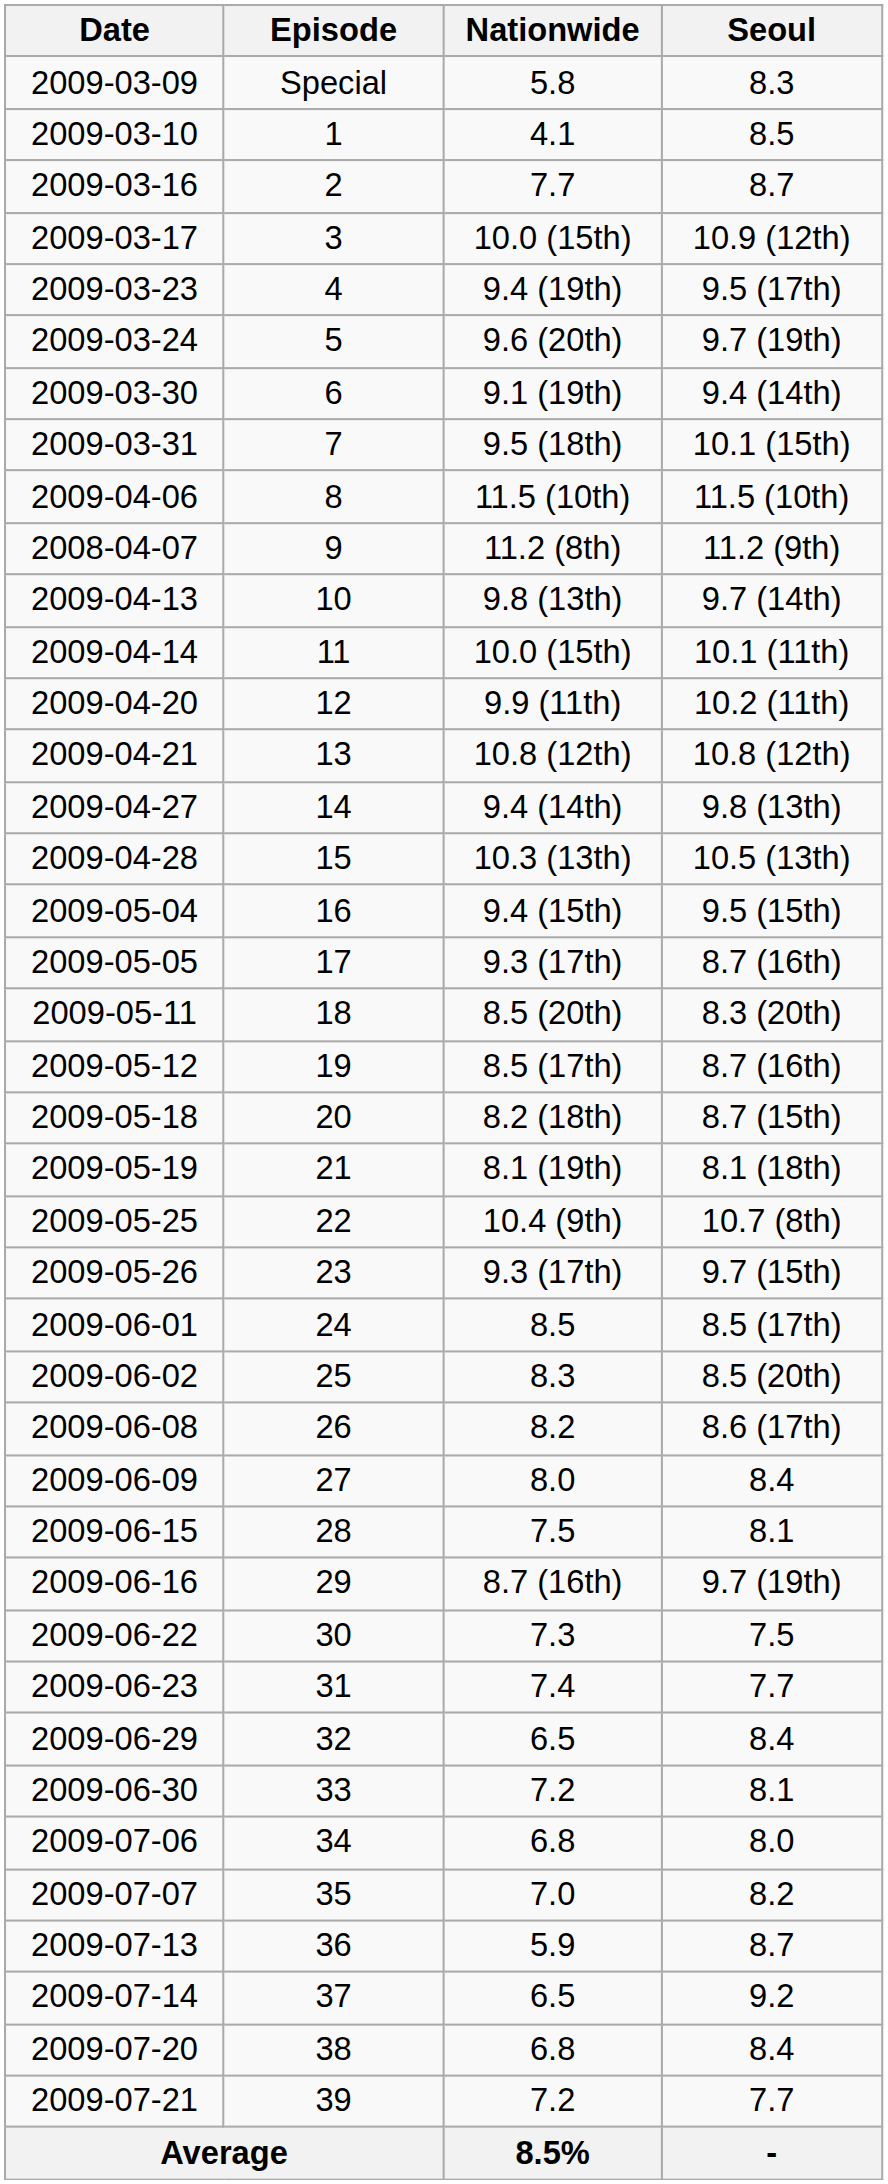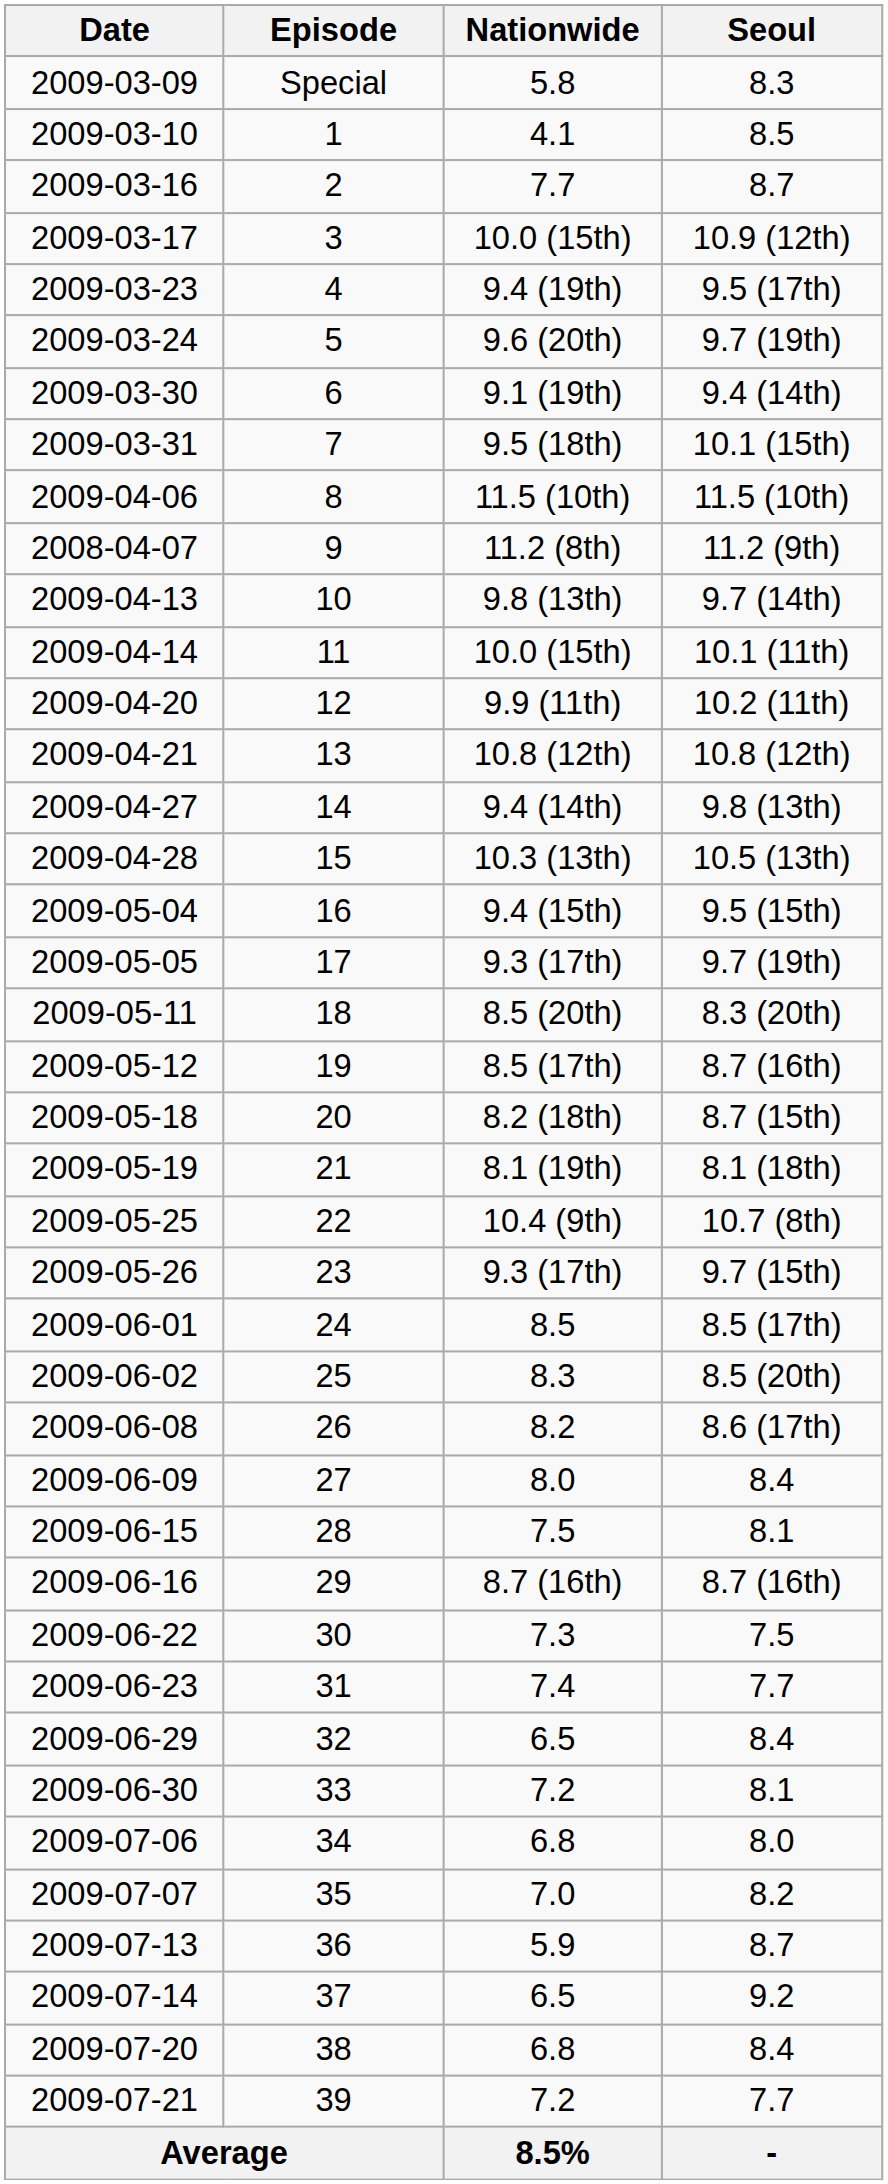(772, 962) 8.7 (16th) -> (772, 962) 9.7 (19th)
(772, 1583) 9.7 (19th) -> (772, 1583) 8.7 (16th)
